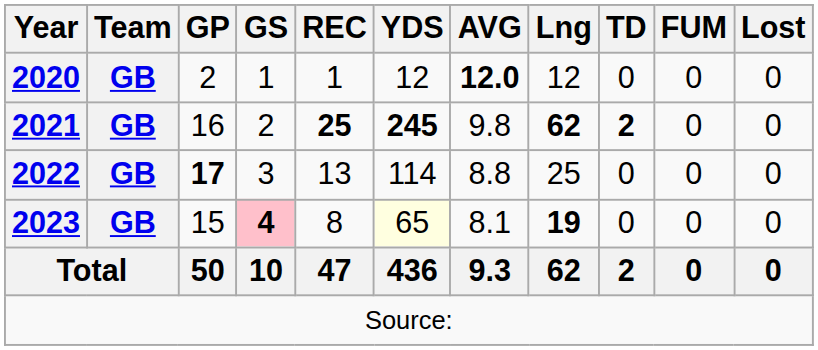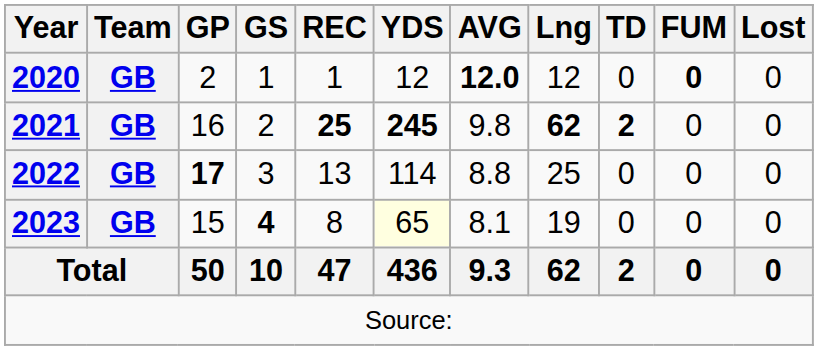(694, 77) normal -> (694, 77) bold
(266, 222) pink background -> (266, 222) no background
(564, 222) bold -> (564, 222) normal
